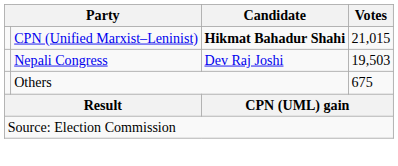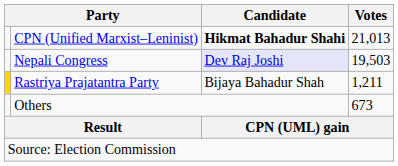(371, 37) 21,015 -> (371, 37) 21,013
(244, 60) no background -> (244, 60) lavender background
+ row: (87, 82)
(362, 82) 675 -> (362, 104) 673
